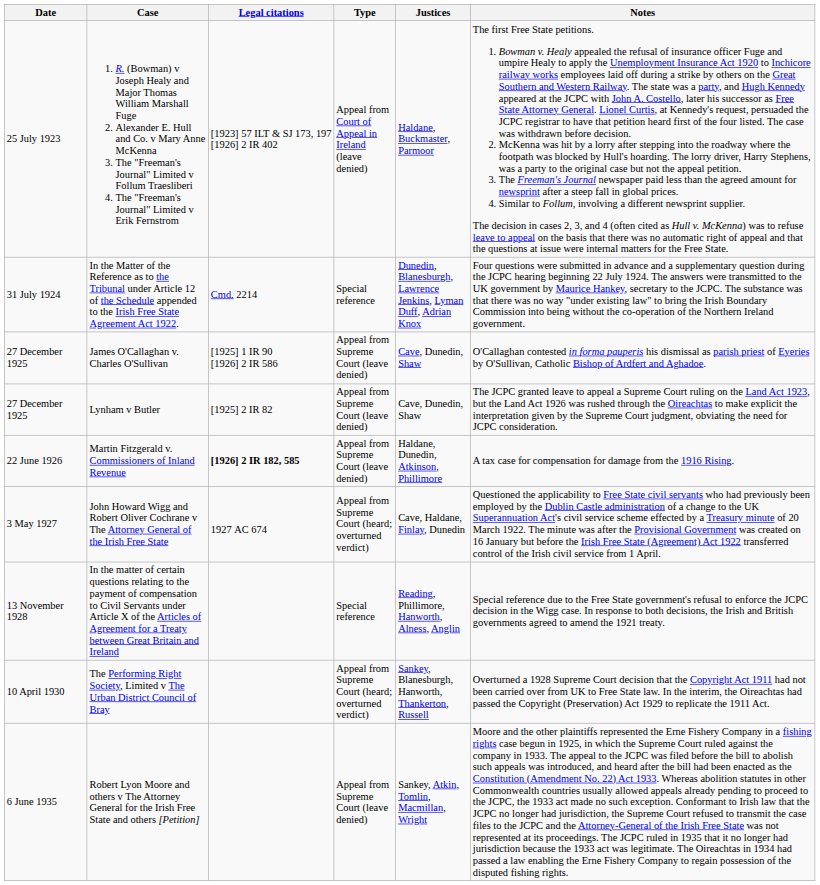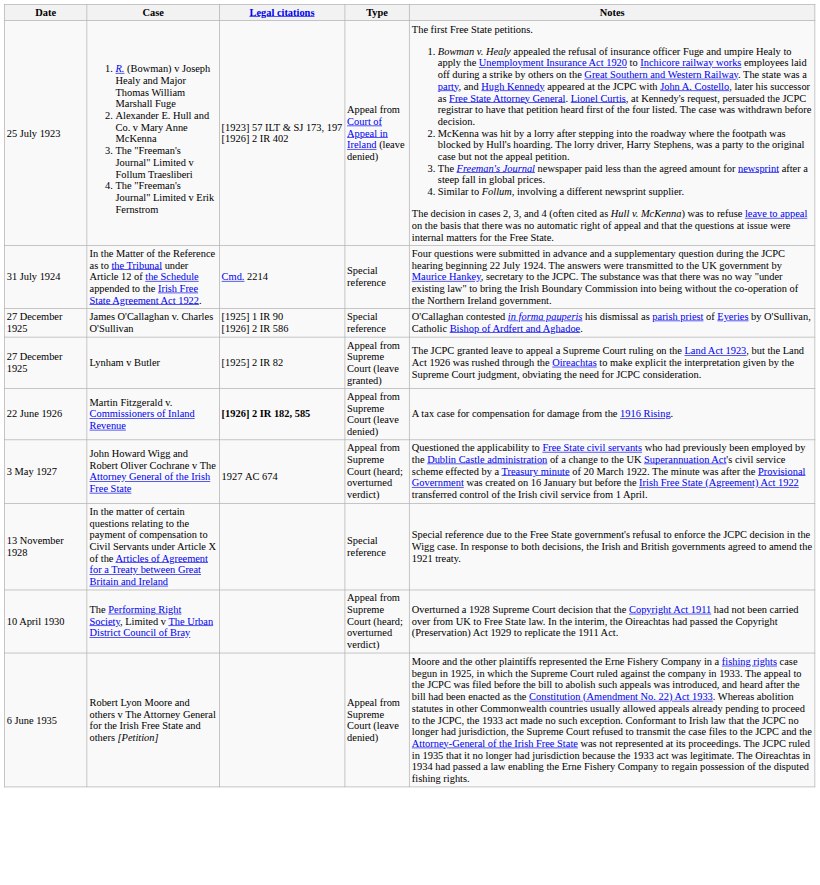- column: (433, 12)
(363, 357) Appeal from Supreme Court (leave denied) -> (366, 322) Special reference
(363, 409) Appeal from Supreme Court (leave denied) -> (374, 362) Appeal from Supreme Court (leave granted)
